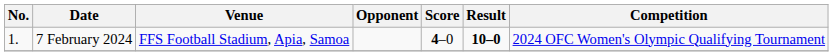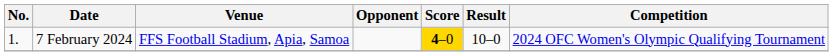(442, 39) no background -> (442, 39) gold background
(486, 39) bold -> (486, 39) normal
